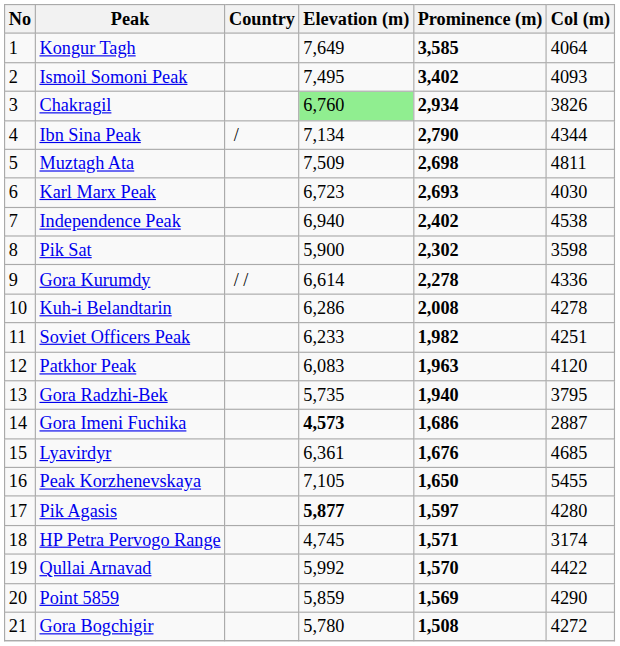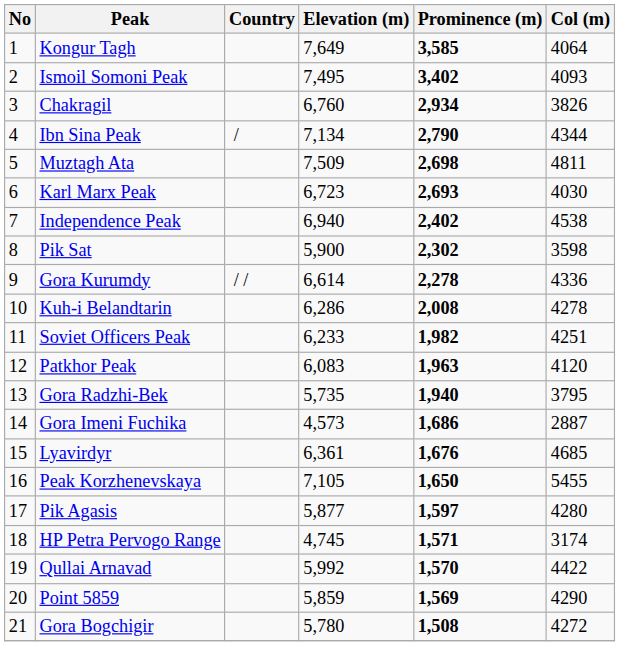(324, 105) lightgreen background -> (324, 105) no background
(324, 423) bold -> (324, 423) normal
(324, 510) bold -> (324, 510) normal
